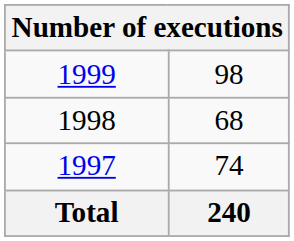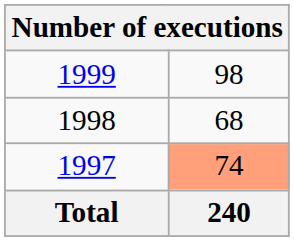(229, 166) no background -> (229, 166) lightsalmon background
